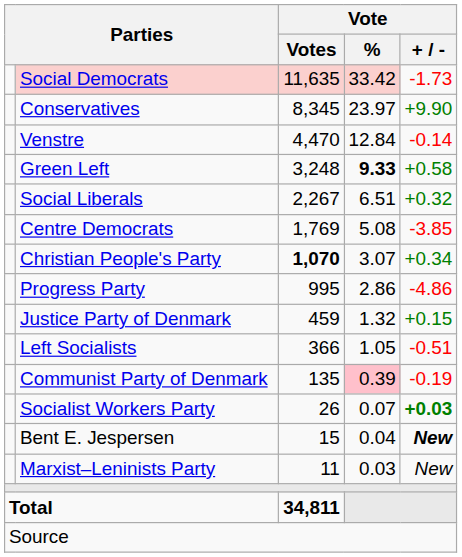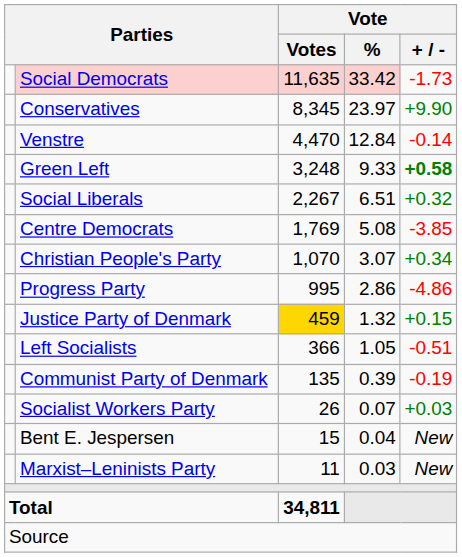(377, 169) bold -> (377, 169) normal
(428, 169) normal -> (428, 169) bold
(316, 259) bold -> (316, 259) normal
(324, 318) no background -> (324, 318) gold background
(377, 378) pink background -> (377, 378) no background
(428, 408) bold -> (428, 408) normal
(433, 438) bold -> (433, 438) normal
